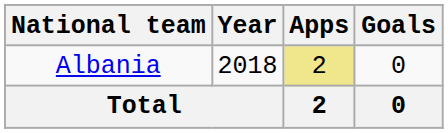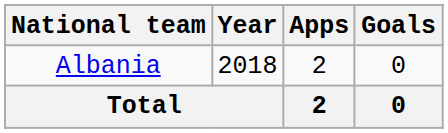(319, 66) khaki background -> (319, 66) no background
